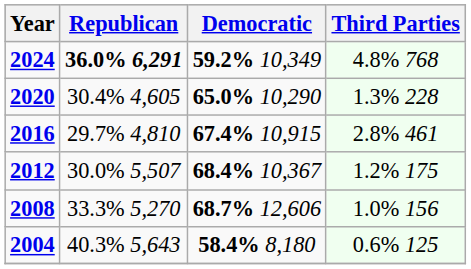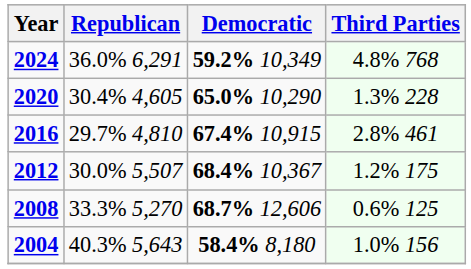(124, 60) bold -> (126, 60) normal
(396, 207) 1.0% 156 -> (396, 207) 0.6% 125
(396, 244) 0.6% 125 -> (396, 244) 1.0% 156
